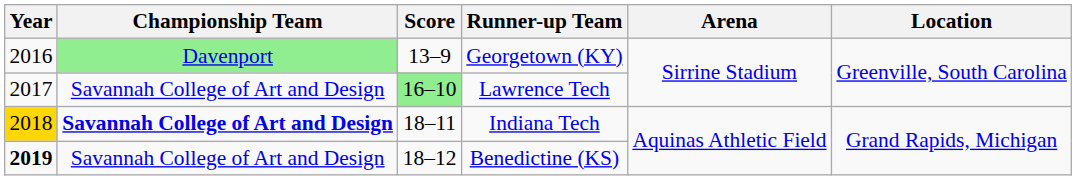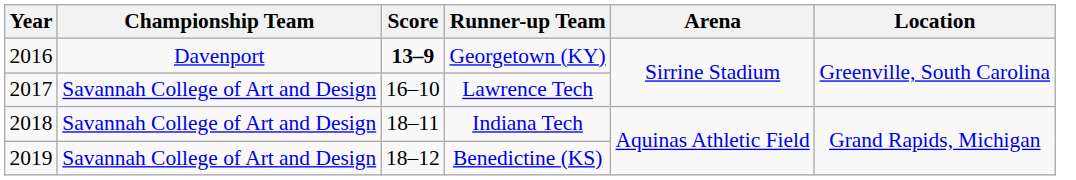(228, 55) lightgreen background -> (219, 55) no background
(430, 55) normal -> (413, 55) bold
(430, 89) lightgreen background -> (413, 89) no background
(31, 123) gold background -> (31, 123) no background
(228, 123) bold -> (219, 123) normal
(31, 157) bold -> (31, 157) normal
